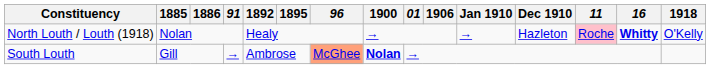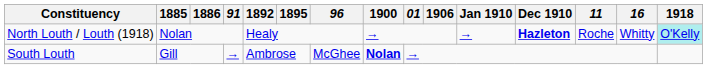(543, 34) normal -> (544, 34) bold
(596, 34) pink background -> (596, 34) no background
(639, 34) bold -> (637, 34) normal
(683, 34) no background -> (680, 34) paleturquoise background
(337, 53) lightsalmon background -> (337, 53) no background
